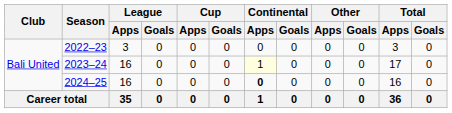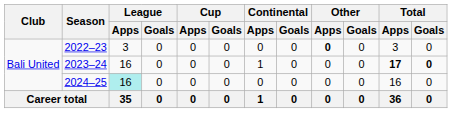(328, 47) normal -> (328, 47) bold
(260, 64) lightyellow background -> (260, 64) no background
(395, 64) normal -> (395, 64) bold
(429, 64) normal -> (429, 64) bold
(125, 82) no background -> (125, 82) paleturquoise background
(260, 82) bold -> (260, 82) normal
